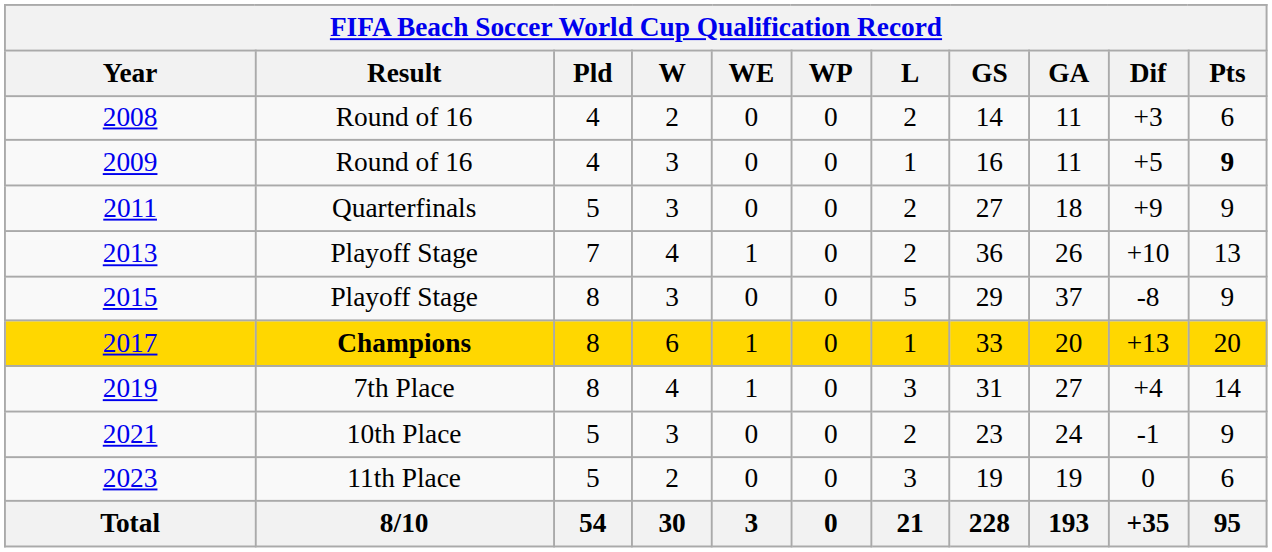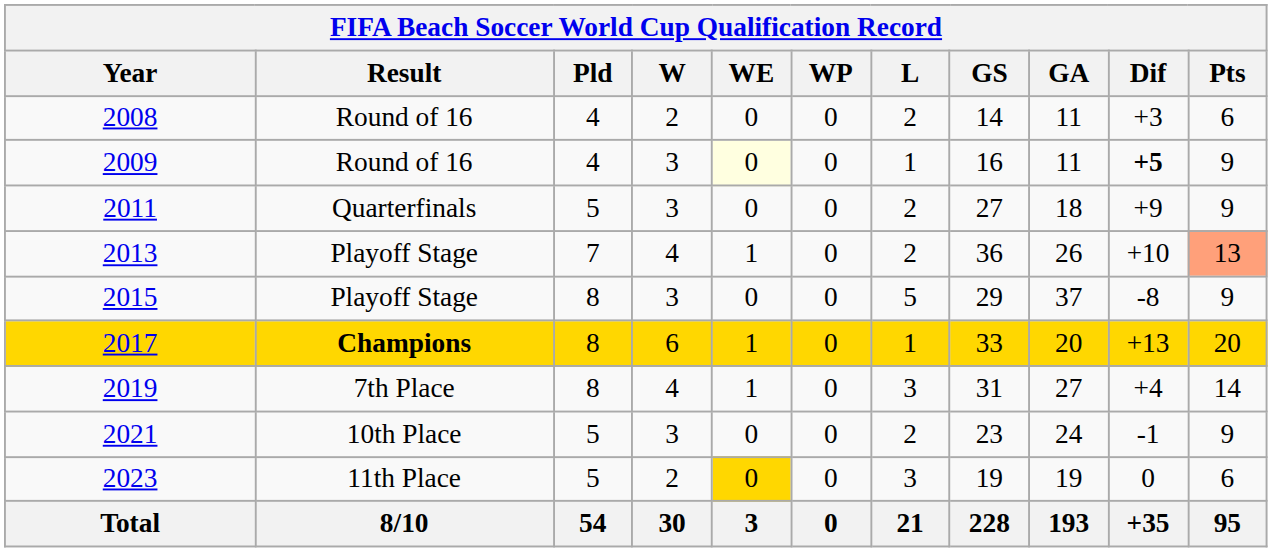(751, 162) no background -> (751, 162) lightyellow background
(1148, 162) normal -> (1148, 162) bold
(1227, 162) bold -> (1227, 162) normal
(1227, 253) no background -> (1227, 253) lightsalmon background
(751, 478) no background -> (751, 478) gold background
